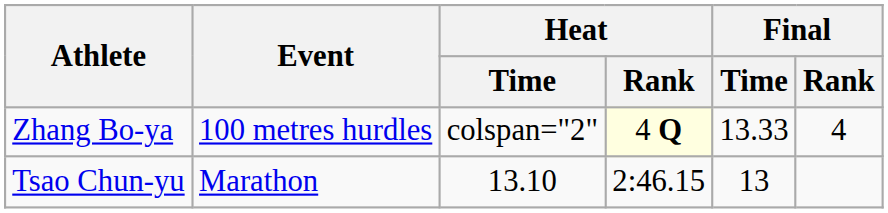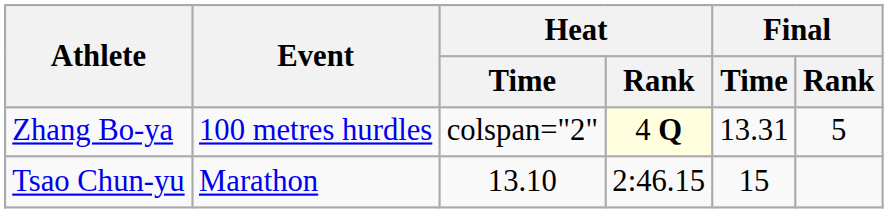(754, 131) 13.33 -> (754, 131) 13.31
(839, 131) 4 -> (839, 131) 5
(754, 181) 13 -> (754, 181) 15
